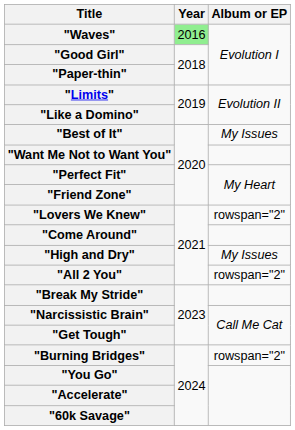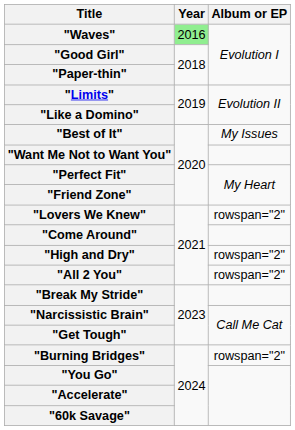(249, 255) My Issues -> (249, 255) rowspan="2"
